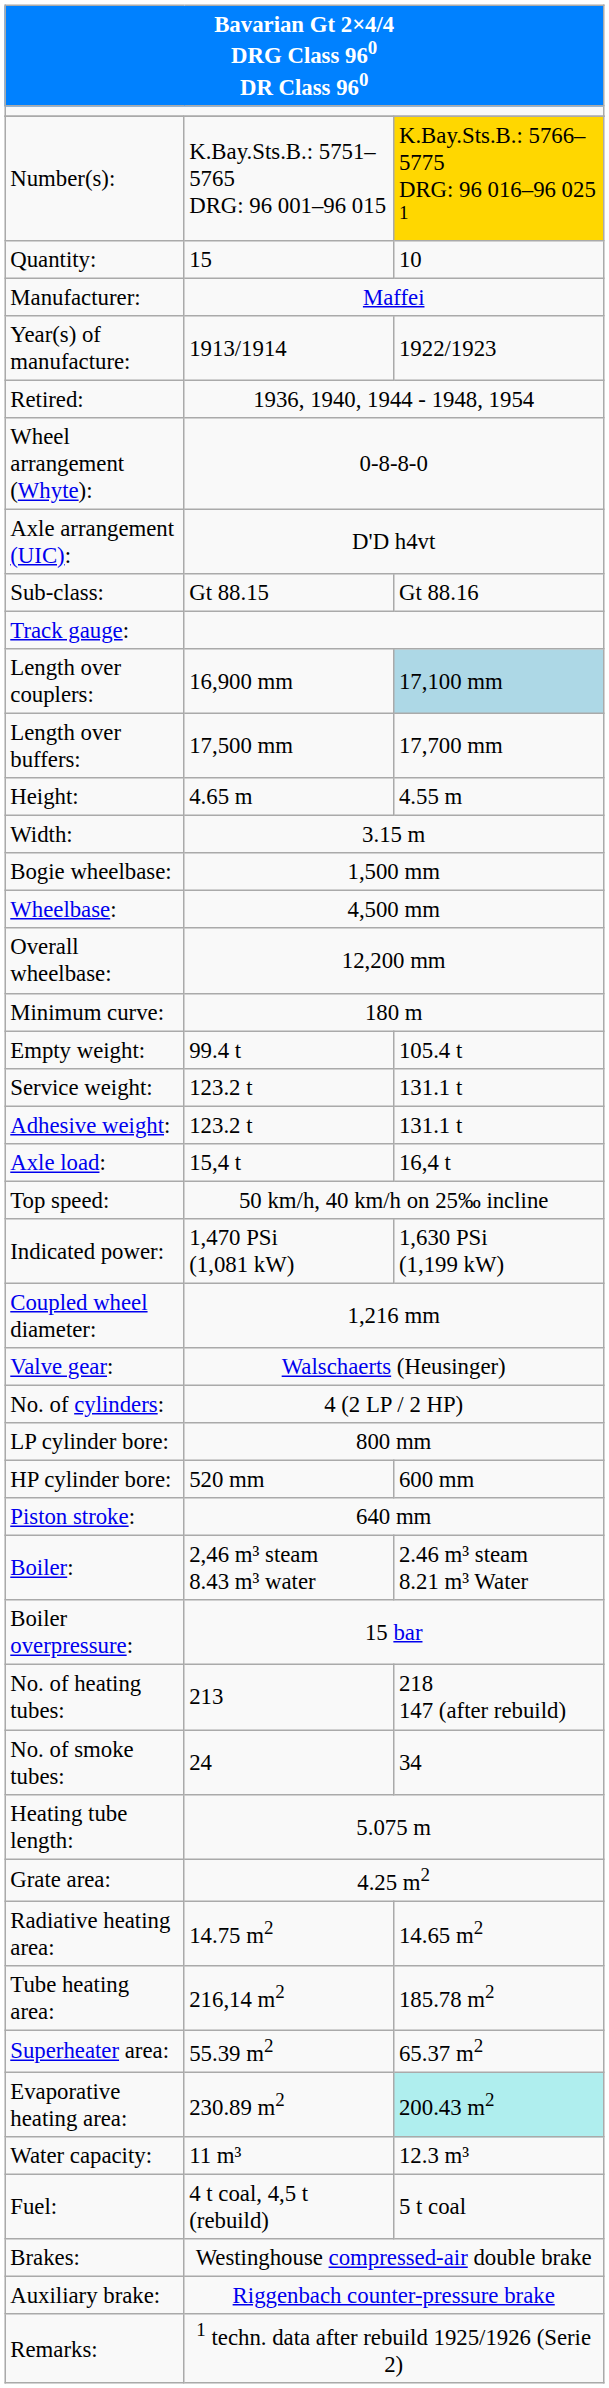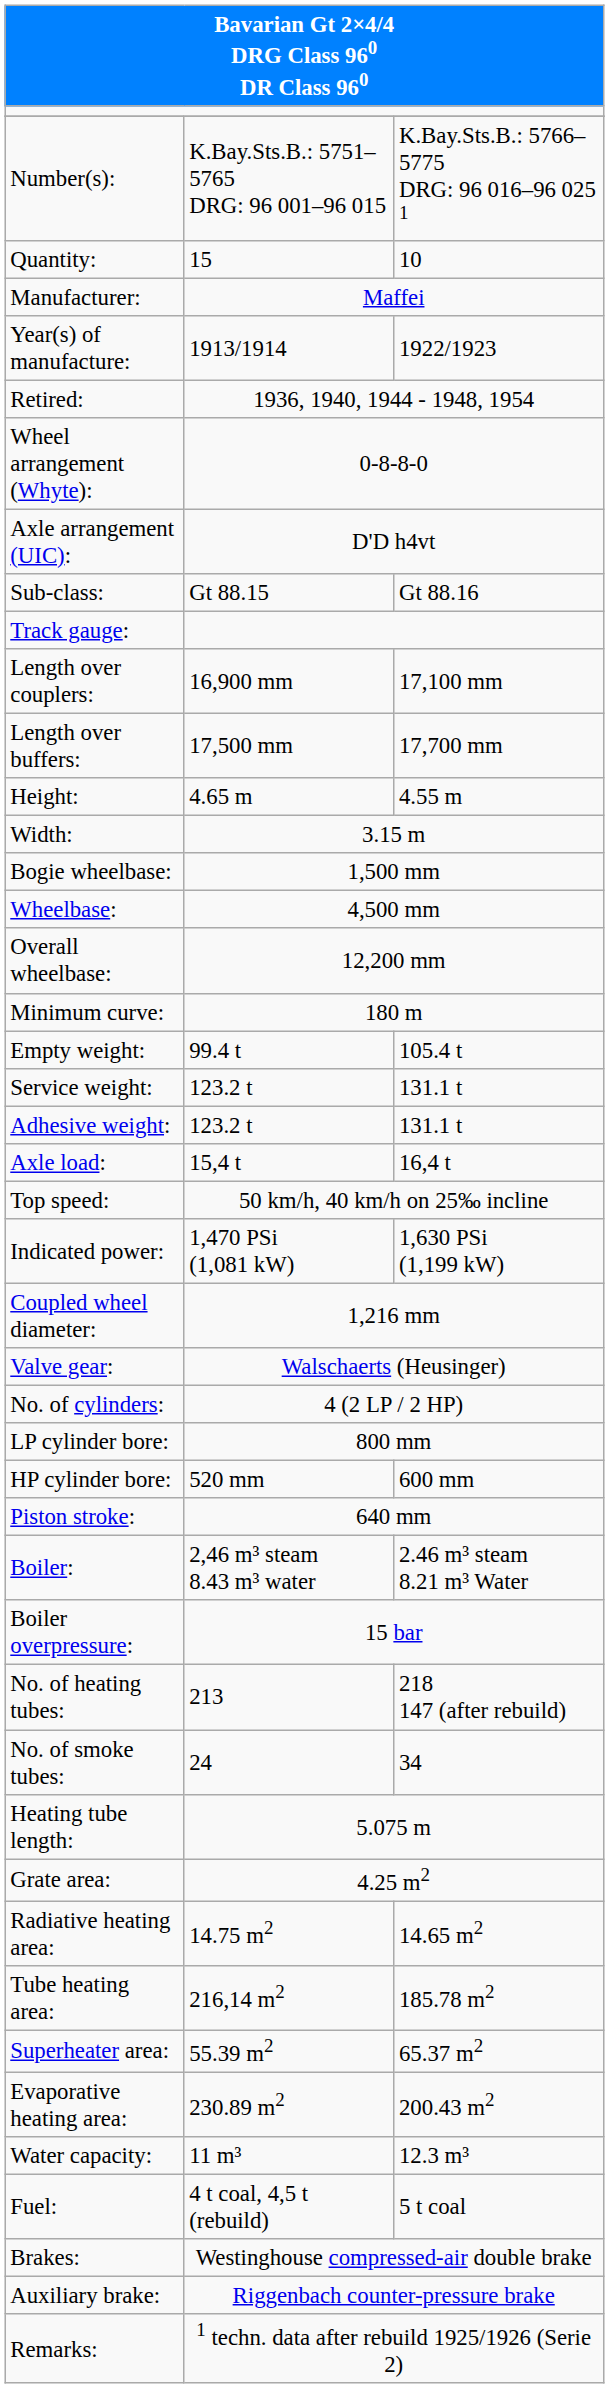(497, 173) gold background -> (497, 173) no background
(451, 680) lightblue background -> (451, 680) no background
(447, 2104) paleturquoise background -> (447, 2104) no background
